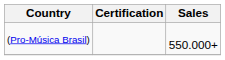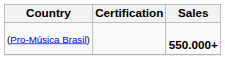(193, 45) normal -> (193, 45) bold
